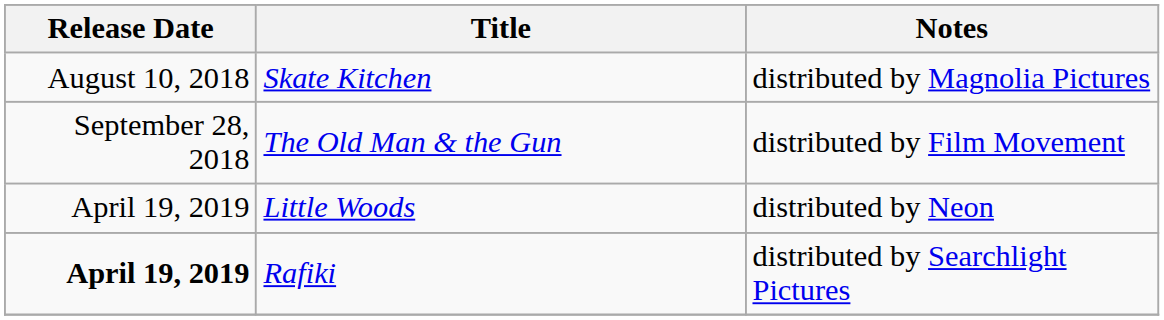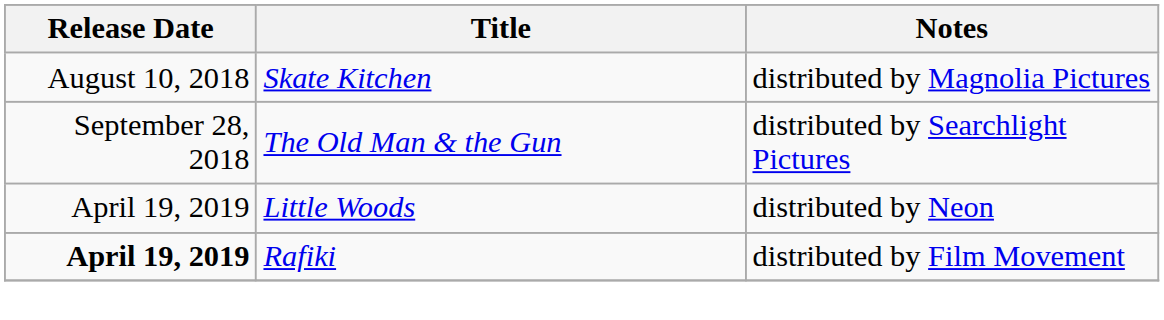(939, 142) distributed by Film Movement -> (910, 142) distributed by Searchlight Pictures
(910, 272) distributed by Searchlight Pictures -> (939, 255) distributed by Film Movement
